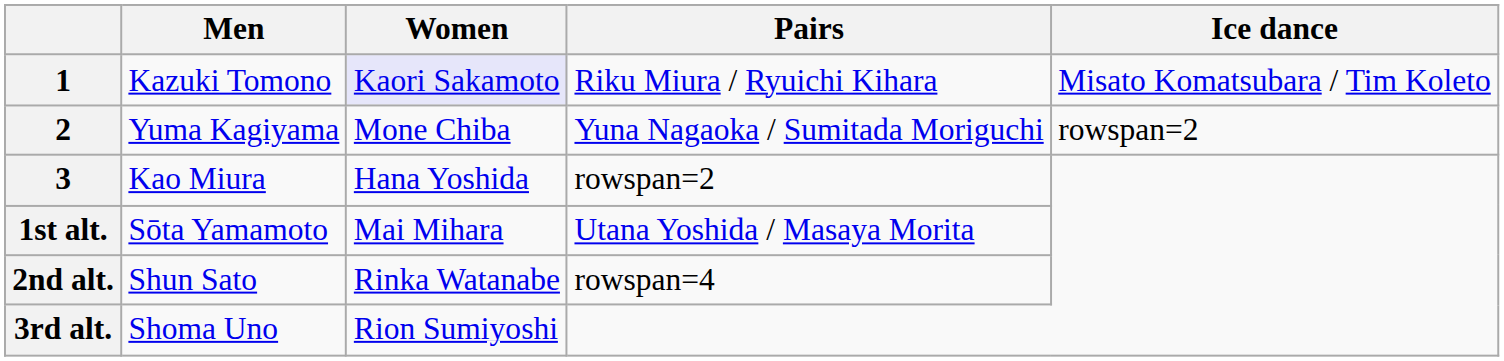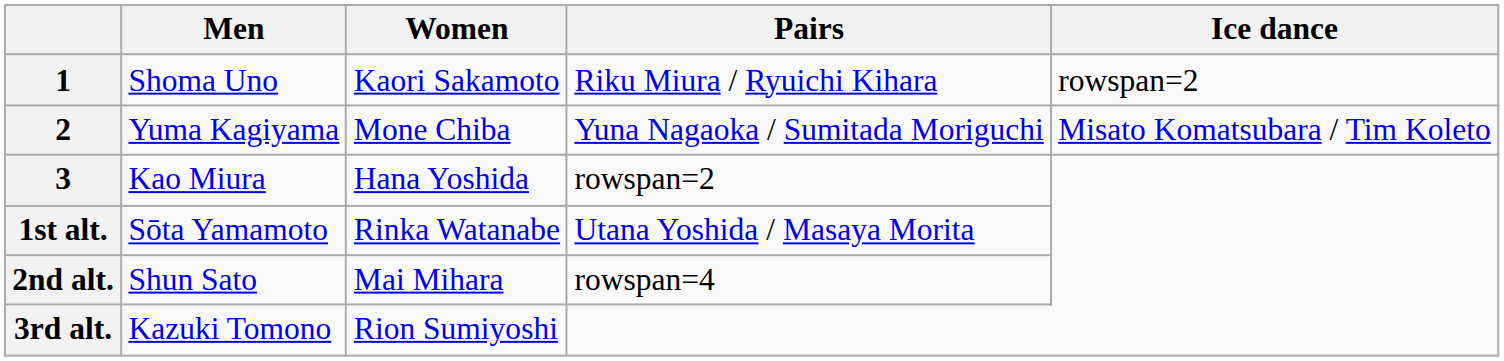(230, 79) Kazuki Tomono -> (203, 79) Shoma Uno
(457, 79) lavender background -> (457, 79) no background
(1274, 79) Misato Komatsubara / Tim Koleto -> (1128, 79) rowspan=2
(1128, 129) rowspan=2 -> (1274, 129) Misato Komatsubara / Tim Koleto
(429, 229) Mai Mihara -> (457, 229) Rinka Watanabe
(457, 279) Rinka Watanabe -> (429, 279) Mai Mihara
(203, 329) Shoma Uno -> (230, 329) Kazuki Tomono
